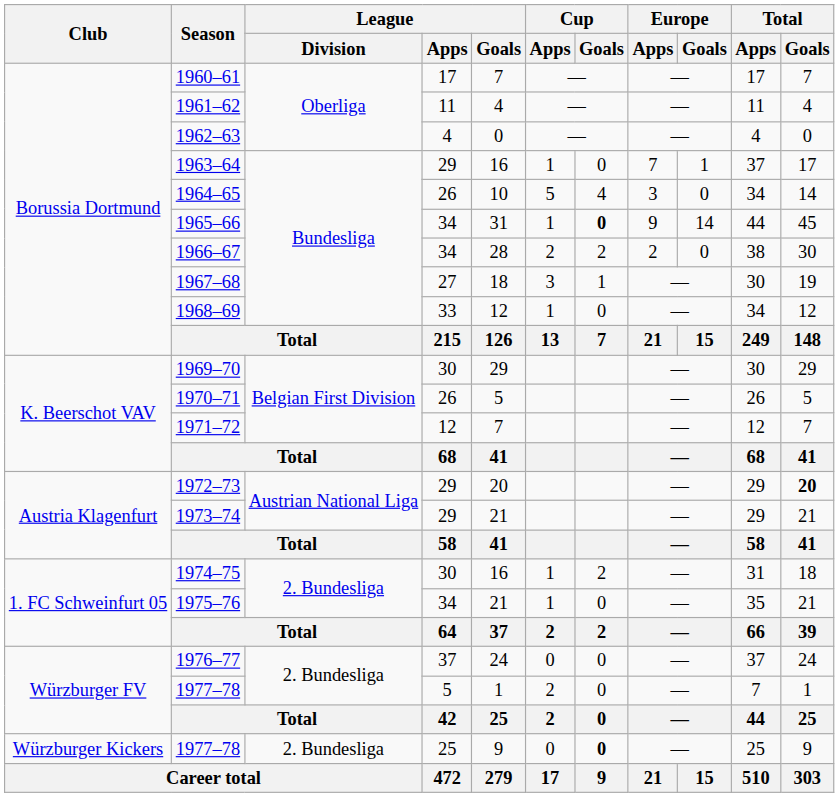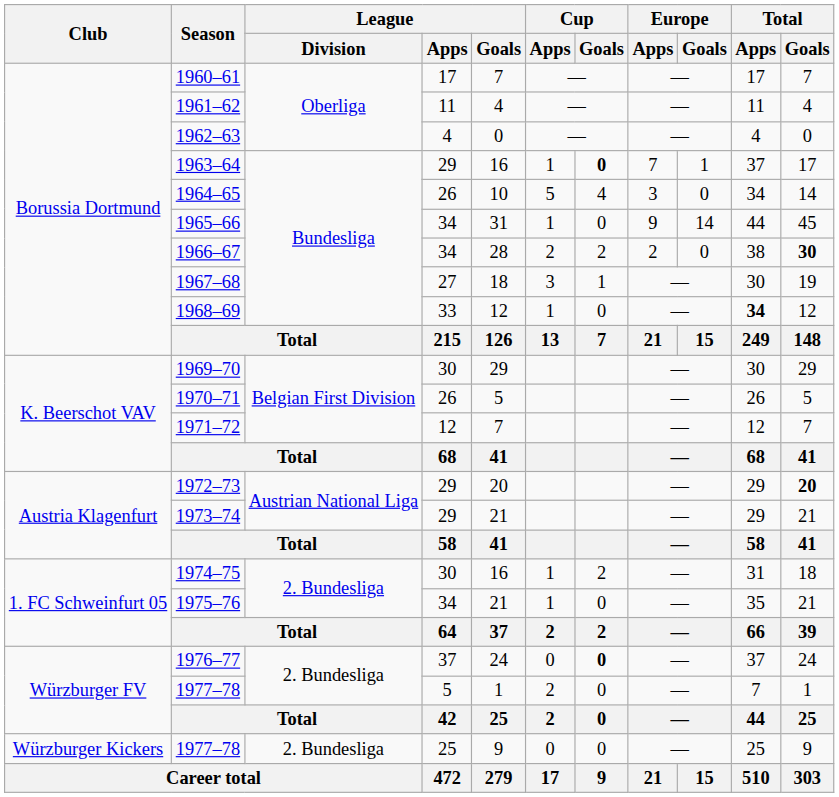(602, 164) normal -> (602, 164) bold
(602, 223) bold -> (602, 223) normal
(807, 252) normal -> (807, 252) bold
(756, 310) normal -> (756, 310) bold
(602, 661) normal -> (602, 661) bold
(602, 748) bold -> (602, 748) normal
